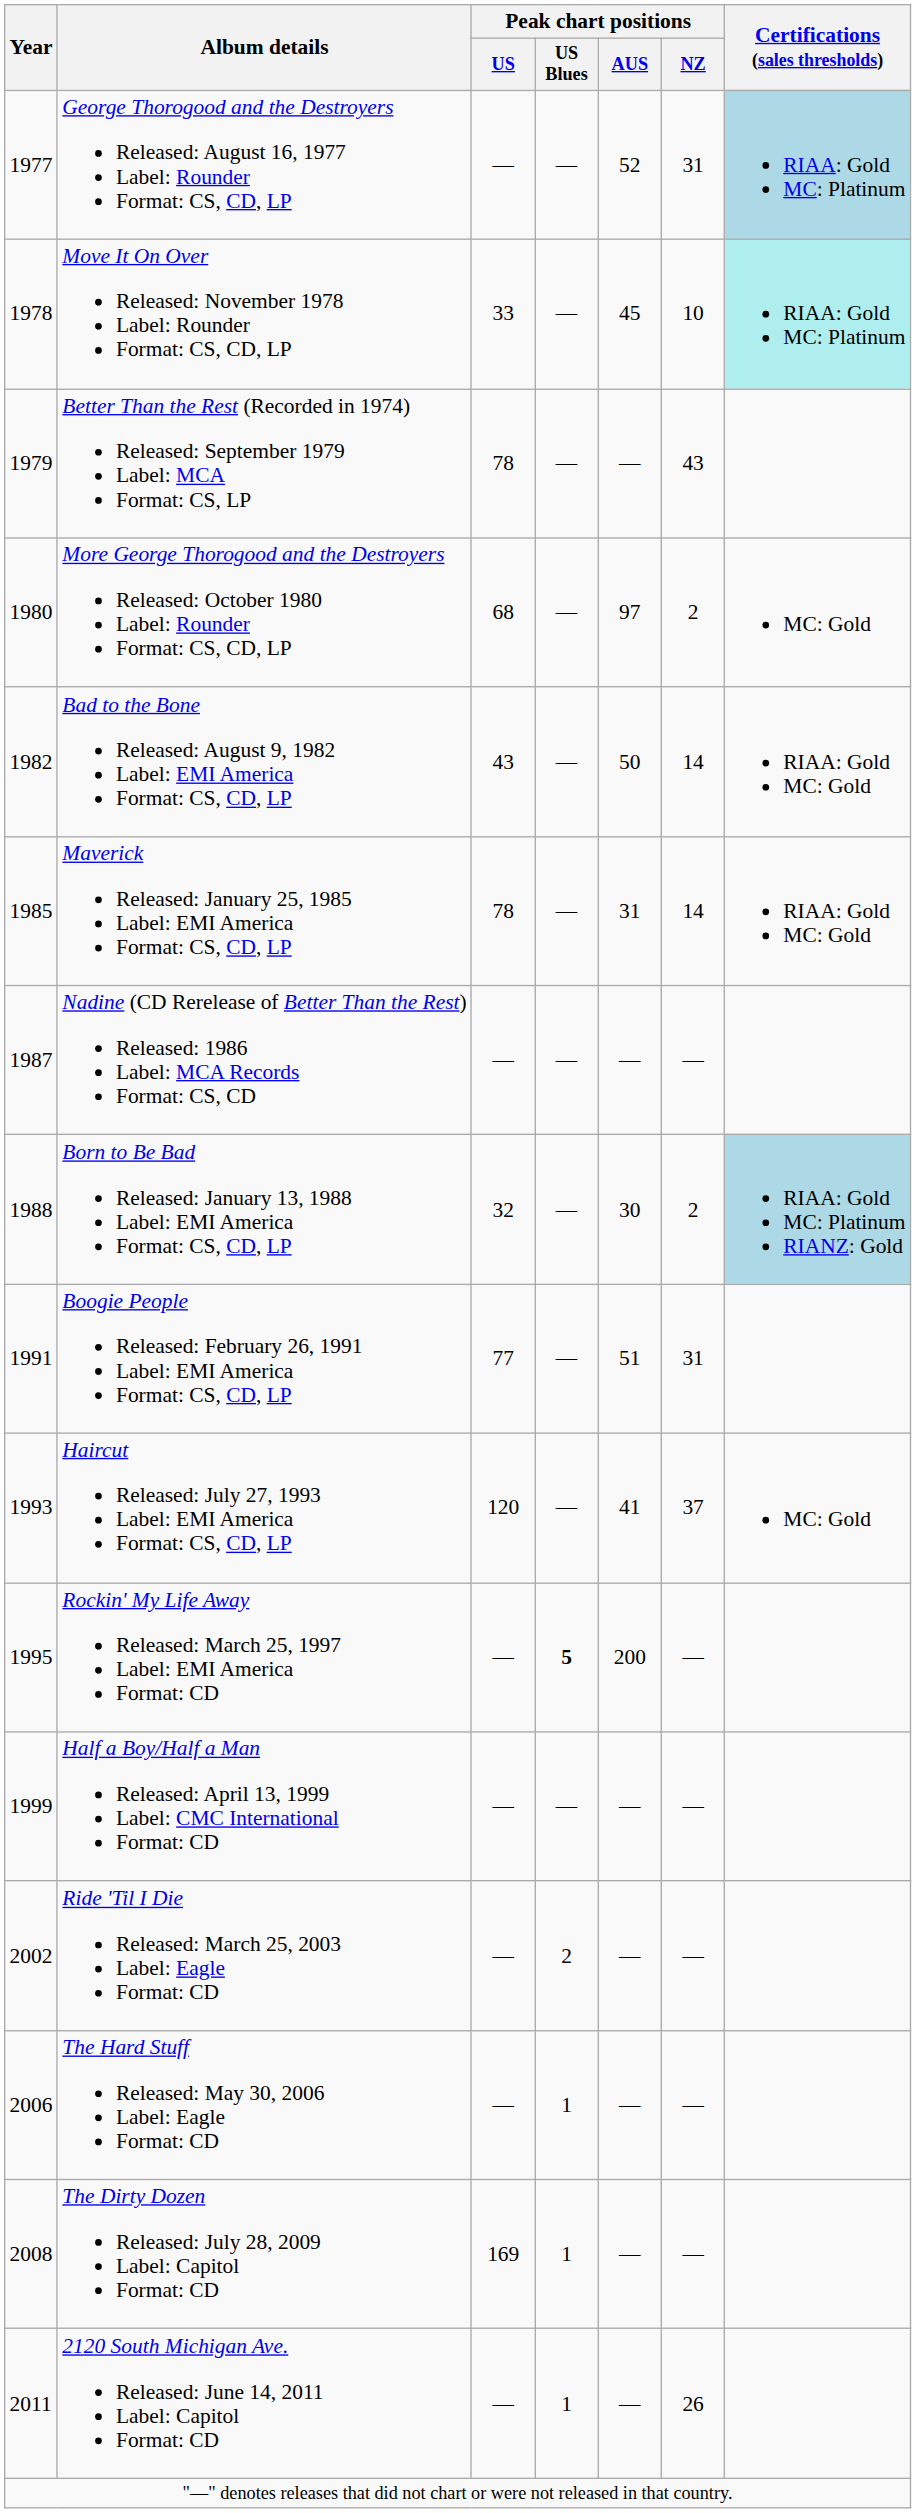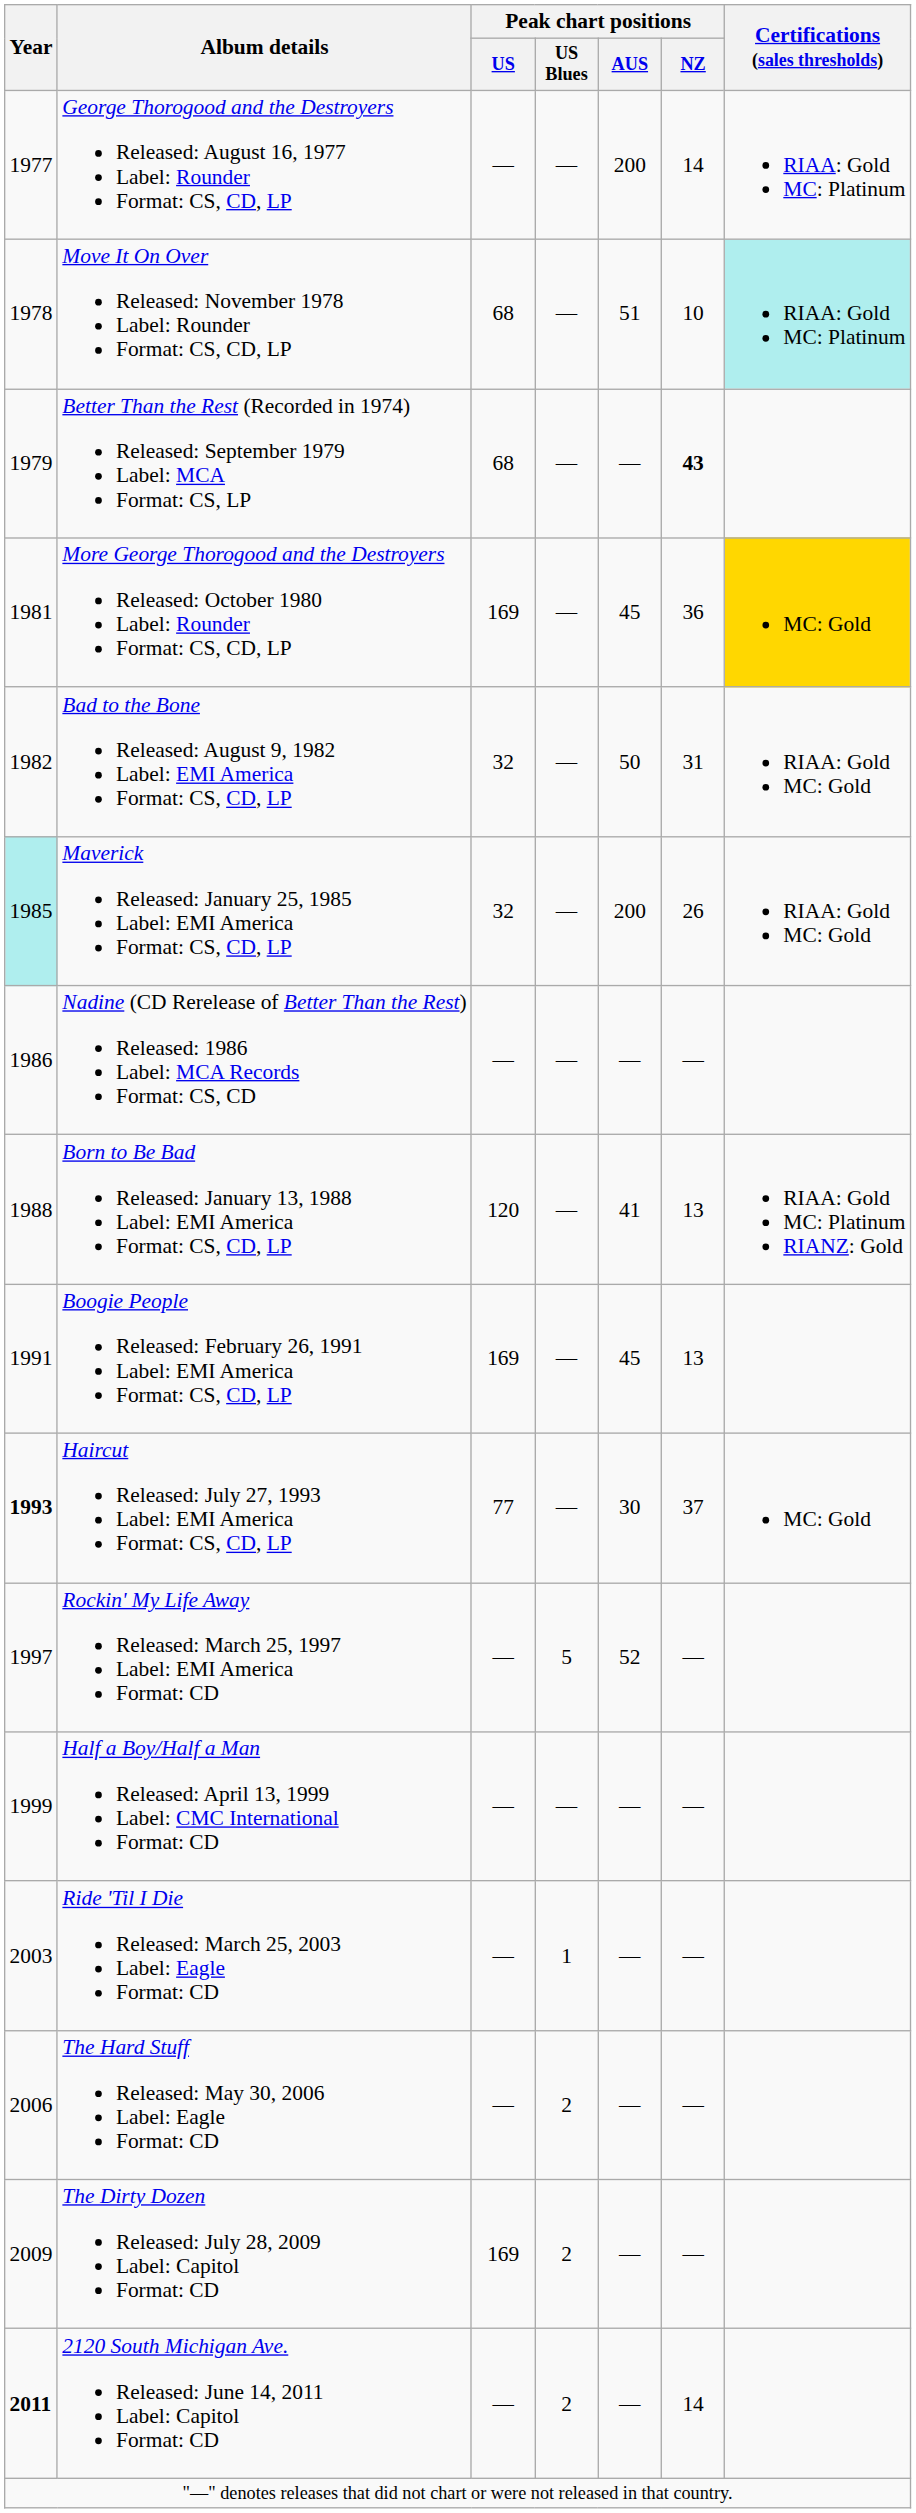(630, 164) 52 -> (630, 164) 200
(693, 164) 31 -> (693, 164) 14
(818, 177) lightblue background -> (818, 177) no background
(503, 313) 33 -> (503, 313) 68
(630, 313) 45 -> (630, 313) 51
(503, 463) 78 -> (503, 463) 68
(693, 463) normal -> (693, 463) bold
(31, 612) 1980 -> (31, 612) 1981
(503, 612) 68 -> (503, 612) 169
(630, 612) 97 -> (630, 612) 45
(693, 612) 2 -> (693, 612) 36
(818, 625) no background -> (818, 625) gold background
(503, 761) 43 -> (503, 761) 32
(693, 761) 14 -> (693, 761) 31
(31, 910) no background -> (31, 910) paleturquoise background
(503, 910) 78 -> (503, 910) 32
(630, 910) 31 -> (630, 910) 200
(693, 910) 14 -> (693, 910) 26
(31, 1060) 1987 -> (31, 1060) 1986
(503, 1209) 32 -> (503, 1209) 120
(630, 1209) 30 -> (630, 1209) 41
(693, 1209) 2 -> (693, 1209) 13
(818, 1222) lightblue background -> (818, 1222) no background
(503, 1358) 77 -> (503, 1358) 169
(630, 1358) 51 -> (630, 1358) 45
(693, 1358) 31 -> (693, 1358) 13
(31, 1507) normal -> (31, 1507) bold
(503, 1507) 120 -> (503, 1507) 77
(630, 1507) 41 -> (630, 1507) 30
(31, 1657) 1995 -> (31, 1657) 1997
(567, 1657) bold -> (567, 1657) normal
(630, 1657) 200 -> (630, 1657) 52
(31, 1955) 2002 -> (31, 1955) 2003
(567, 1955) 2 -> (567, 1955) 1
(567, 2104) 1 -> (567, 2104) 2
(31, 2254) 2008 -> (31, 2254) 2009
(567, 2254) 1 -> (567, 2254) 2
(31, 2403) normal -> (30, 2403) bold
(567, 2403) 1 -> (567, 2403) 2
(693, 2403) 26 -> (693, 2403) 14
